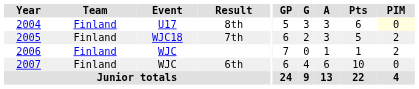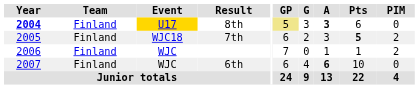(29, 24) normal -> (29, 24) bold
(167, 24) no background -> (167, 24) gold background
(286, 24) no background -> (286, 24) khaki background
(327, 24) normal -> (327, 24) bold
(396, 24) lightyellow background -> (396, 24) no background
(358, 38) normal -> (358, 38) bold
(327, 64) normal -> (327, 64) bold
